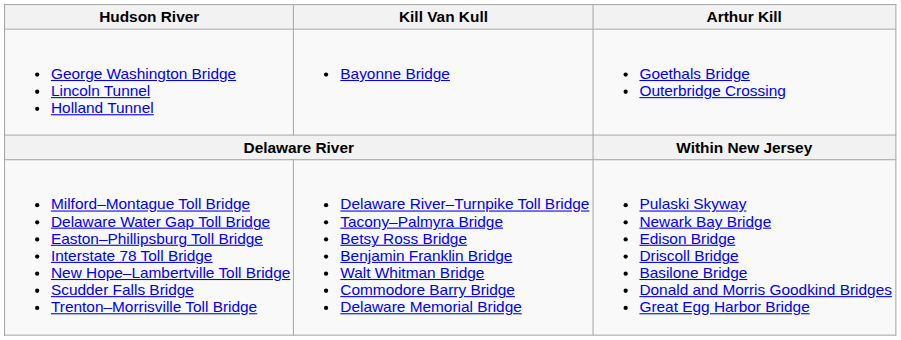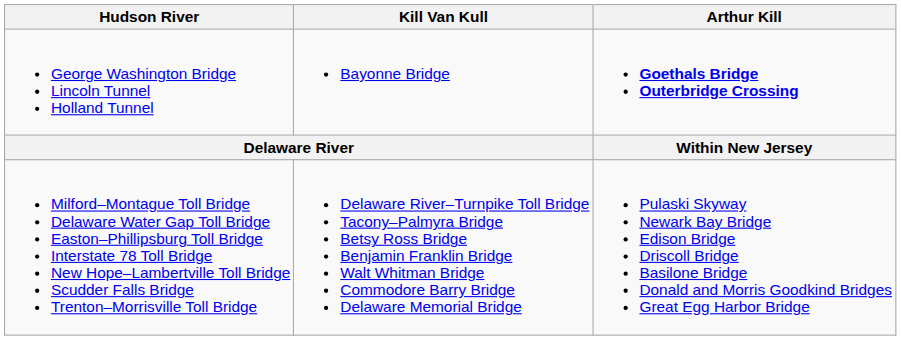(744, 83) normal -> (744, 83) bold
